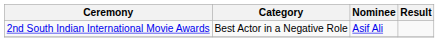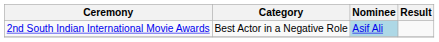(368, 28) no background -> (368, 28) lightblue background
